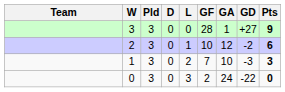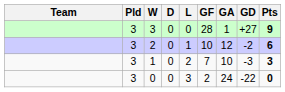columns swapped: (151, 12) <-> (132, 12)
